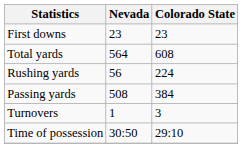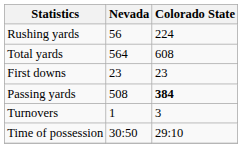rows swapped: (37, 34) <-> (43, 73)
(164, 93) normal -> (164, 93) bold
